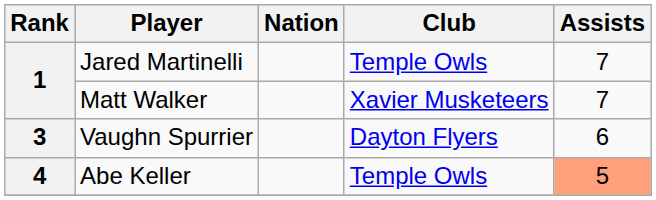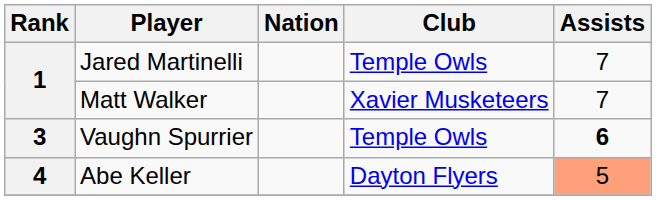(424, 137) Dayton Flyers -> (419, 137) Temple Owls
(602, 137) normal -> (602, 137) bold
(419, 175) Temple Owls -> (424, 175) Dayton Flyers
